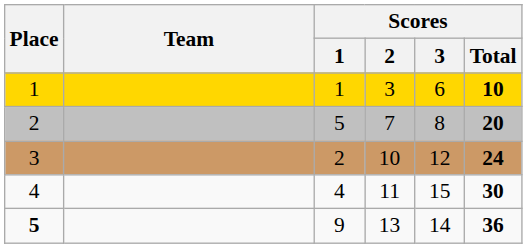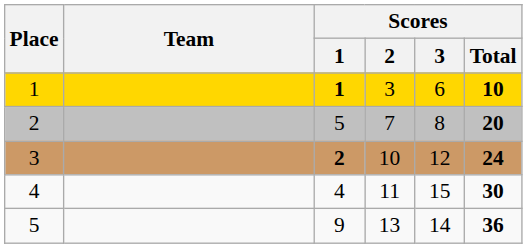(339, 89) normal -> (339, 89) bold
(339, 157) normal -> (339, 157) bold
(34, 225) bold -> (34, 225) normal
